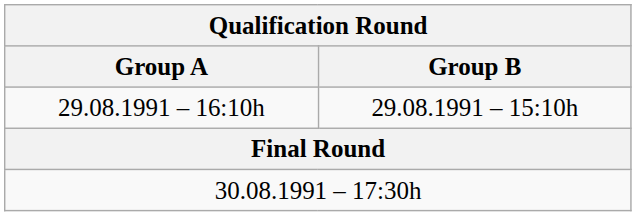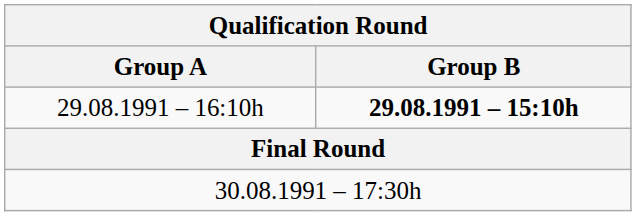(475, 107) normal -> (474, 107) bold
